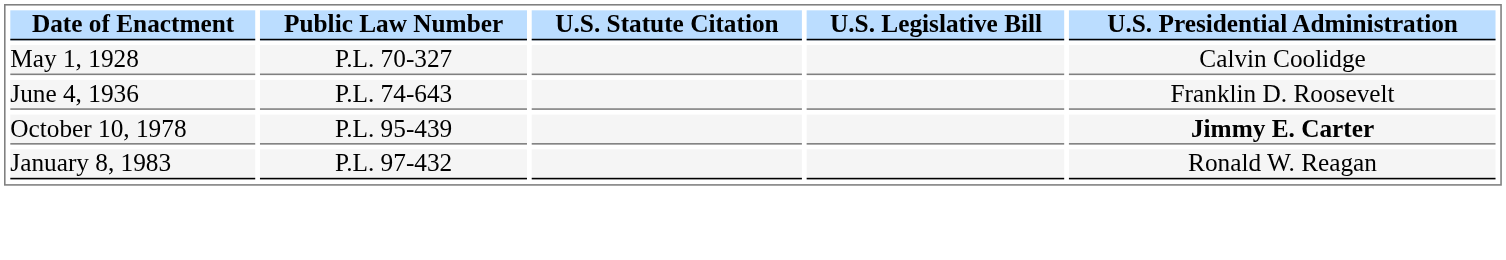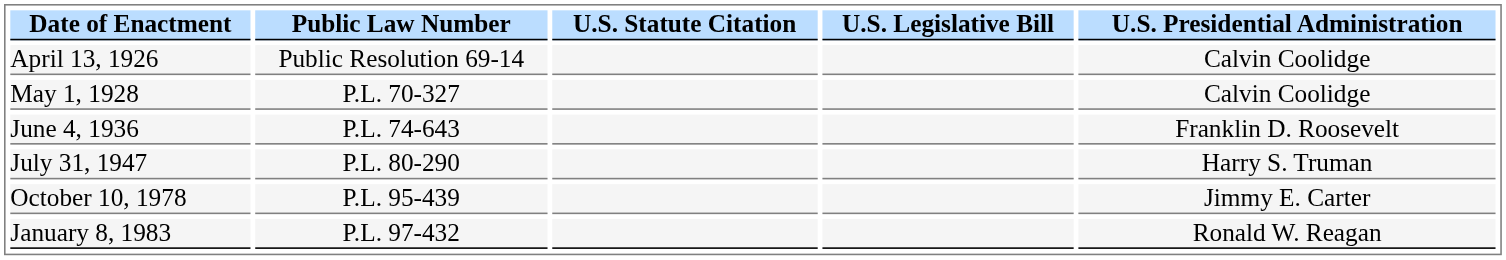+ row: (84, 59)
+ row: (79, 163)
(1283, 128) bold -> (1287, 198) normal
